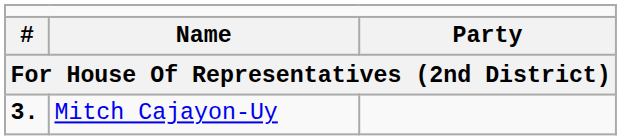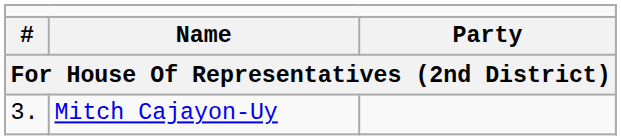(25, 114) bold -> (25, 114) normal
